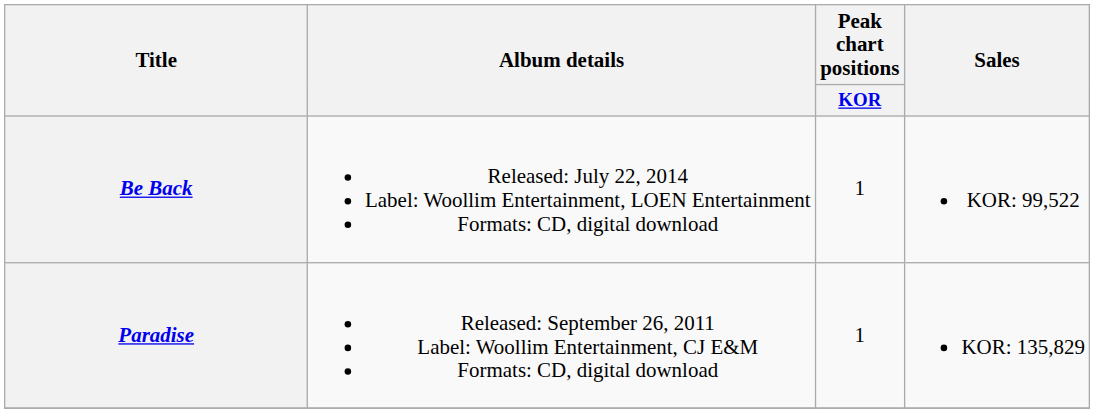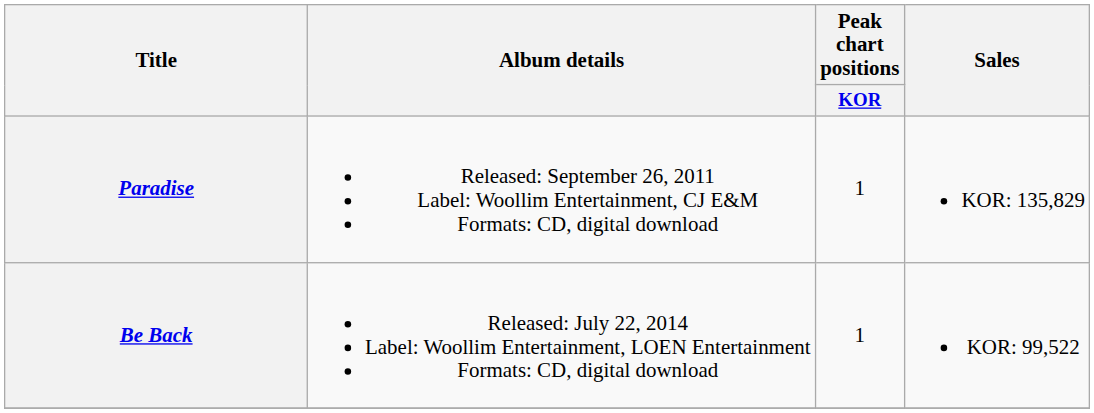rows swapped: (156, 334) <-> (156, 188)
